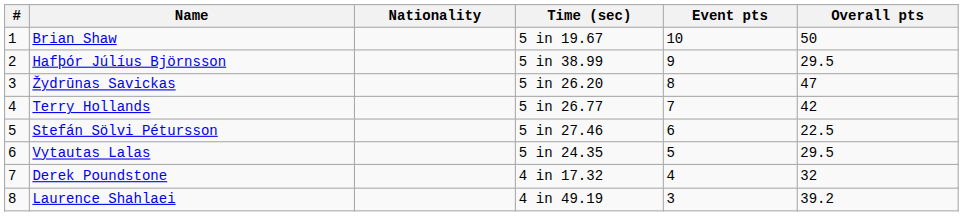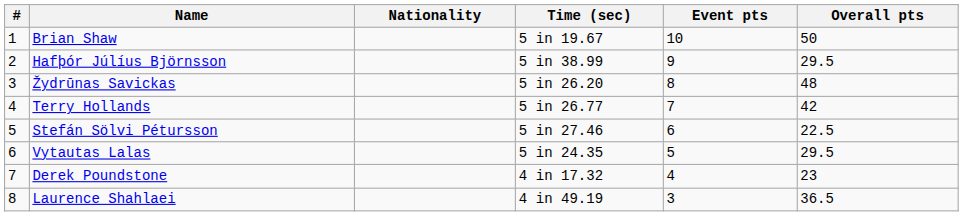(809, 85) 47 -> (809, 85) 48
(809, 176) 32 -> (809, 176) 23
(817, 199) 39.2 -> (817, 199) 36.5
